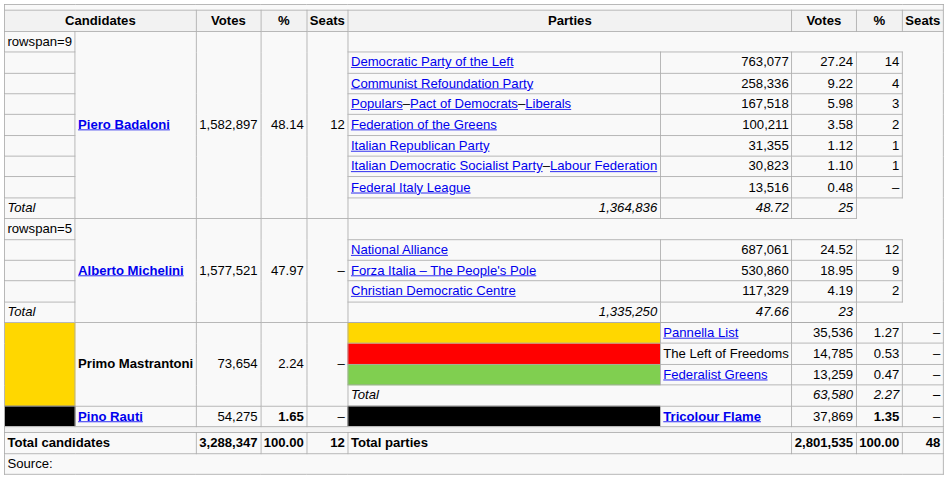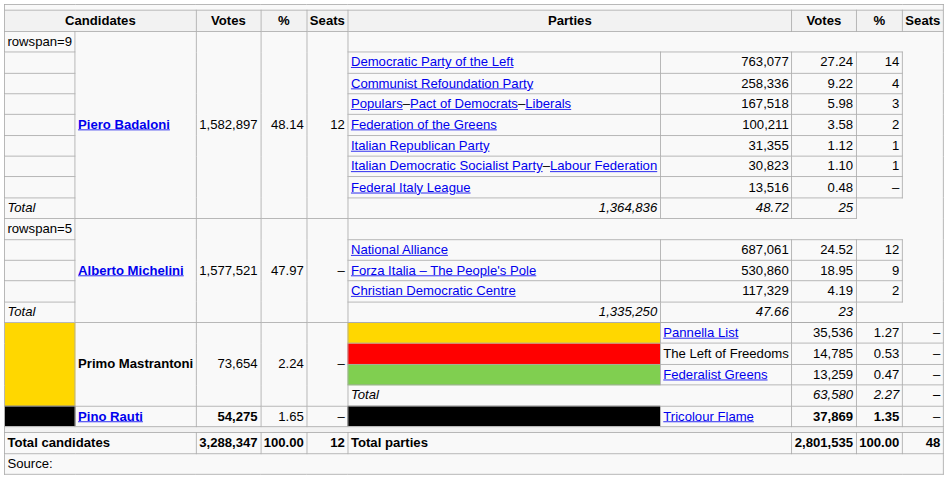(238, 416) normal -> (238, 416) bold
(291, 416) bold -> (291, 416) normal
(712, 416) bold -> (709, 416) normal
(833, 416) normal -> (833, 416) bold
